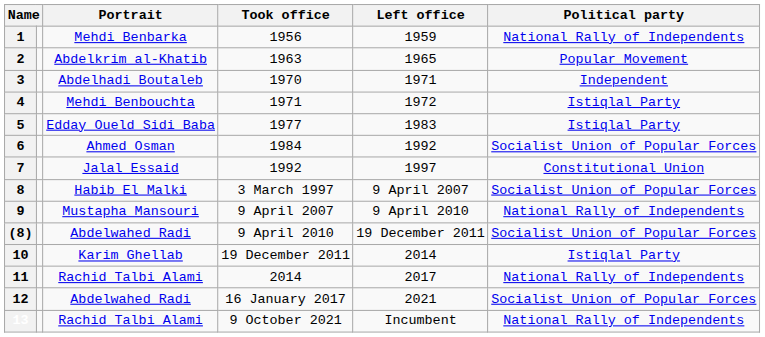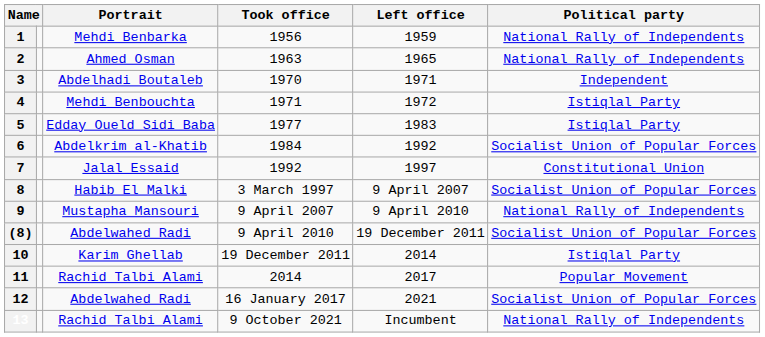(131, 59) Abdelkrim al-Khatib -> (131, 59) Ahmed Osman
(624, 59) Popular Movement -> (624, 59) National Rally of Independents
(131, 146) Ahmed Osman -> (131, 146) Abdelkrim al-Khatib
(624, 277) National Rally of Independents -> (624, 277) Popular Movement
